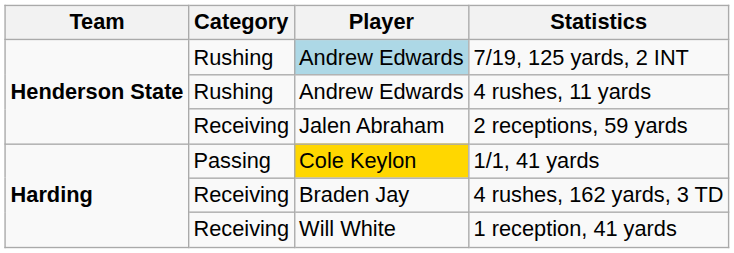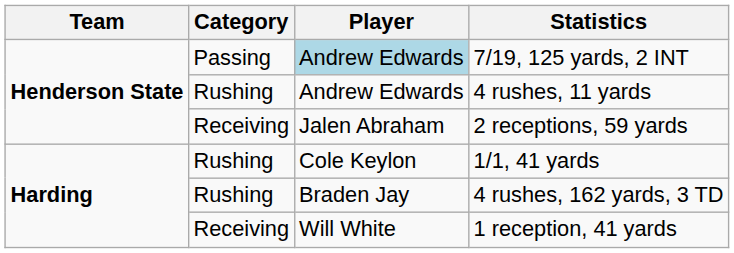(233, 57) Rushing -> (232, 57) Passing
(232, 160) Passing -> (233, 160) Rushing
(358, 160) gold background -> (358, 160) no background
(241, 195) Receiving -> (233, 195) Rushing
